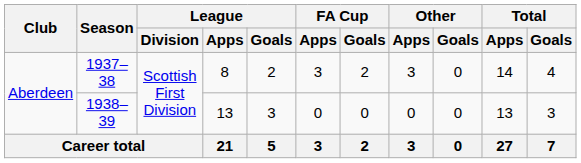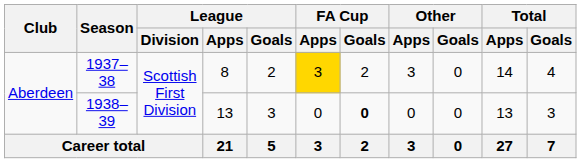(318, 72) no background -> (318, 72) gold background
(365, 113) normal -> (365, 113) bold
